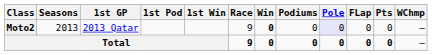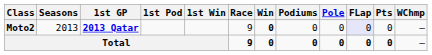(111, 27) normal -> (111, 27) bold
(342, 27) lavender background -> (342, 27) no background
(368, 27) no background -> (368, 27) lavender background
